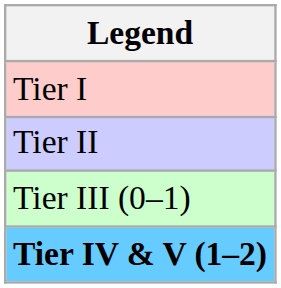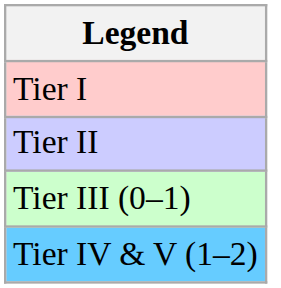(140, 253) bold -> (135, 253) normal
